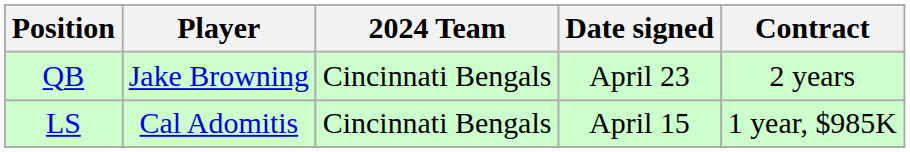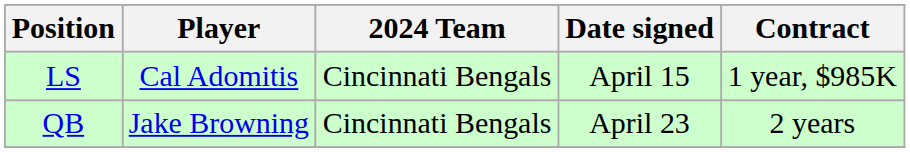rows swapped: (63, 123) <-> (63, 75)
